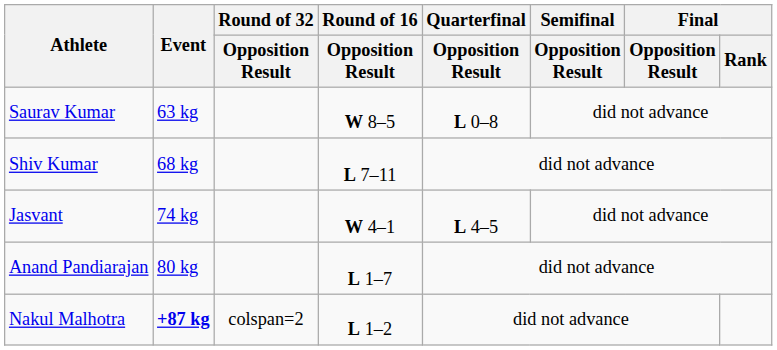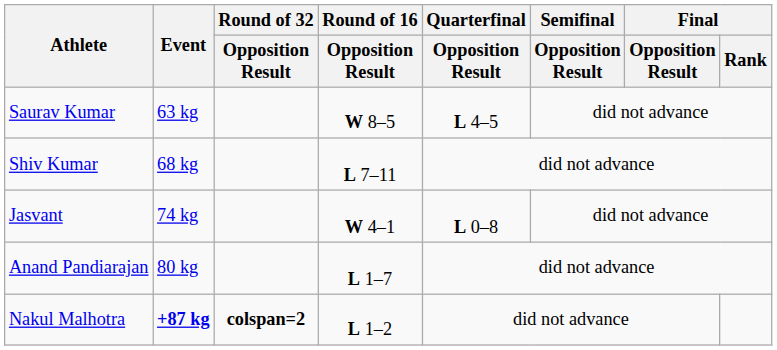(476, 123) L 0–8 -> (476, 123) L 4–5
(476, 226) L 4–5 -> (476, 226) L 0–8
(266, 319) normal -> (266, 319) bold
